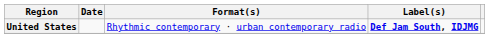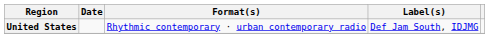(424, 26) bold -> (424, 26) normal
